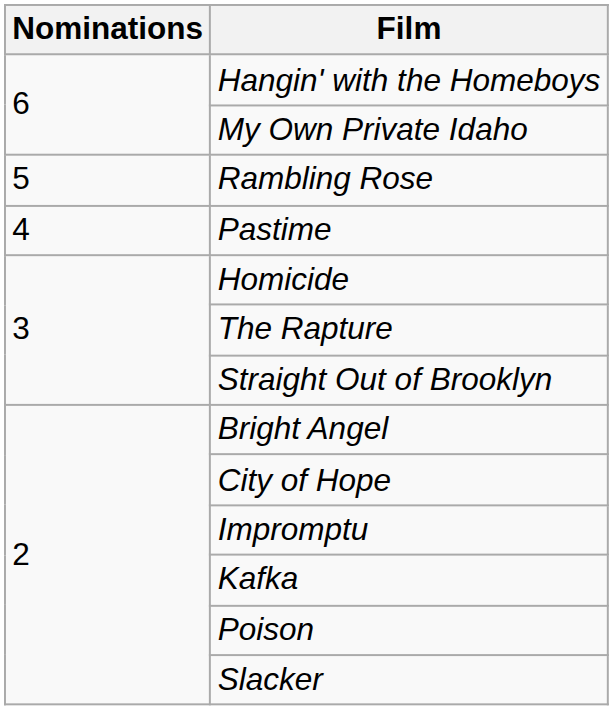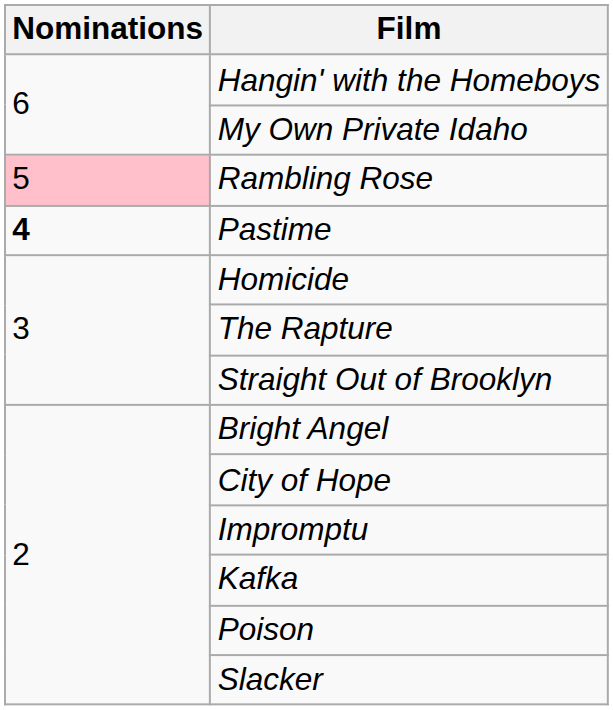(21, 179) no background -> (21, 179) pink background
(21, 229) normal -> (21, 229) bold
